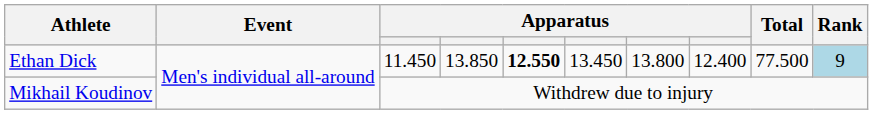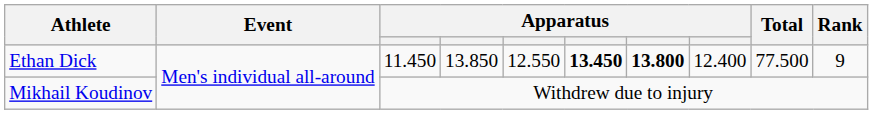(534, 61) bold -> (534, 61) normal
(596, 61) normal -> (596, 61) bold
(658, 61) normal -> (658, 61) bold
(840, 61) lightblue background -> (840, 61) no background
